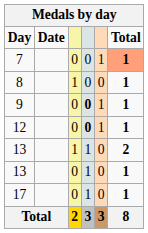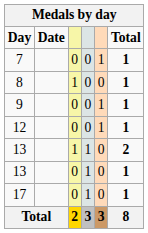(126, 60) lightsalmon background -> (126, 60) no background
(88, 105) bold -> (88, 105) normal
(88, 127) bold -> (88, 127) normal
